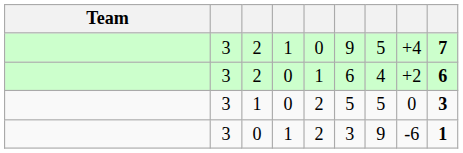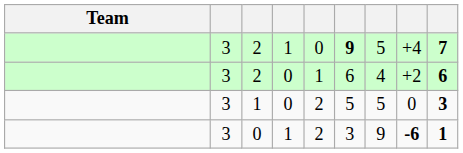(350, 47) normal -> (350, 47) bold
(412, 133) normal -> (412, 133) bold
